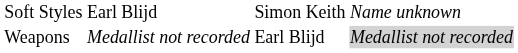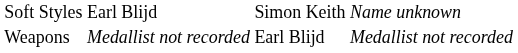(431, 37) lightgrey background -> (431, 37) no background
